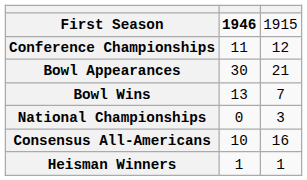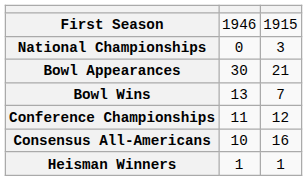(239, 24) bold -> (239, 24) normal
rows swapped: (112, 117) <-> (112, 48)
